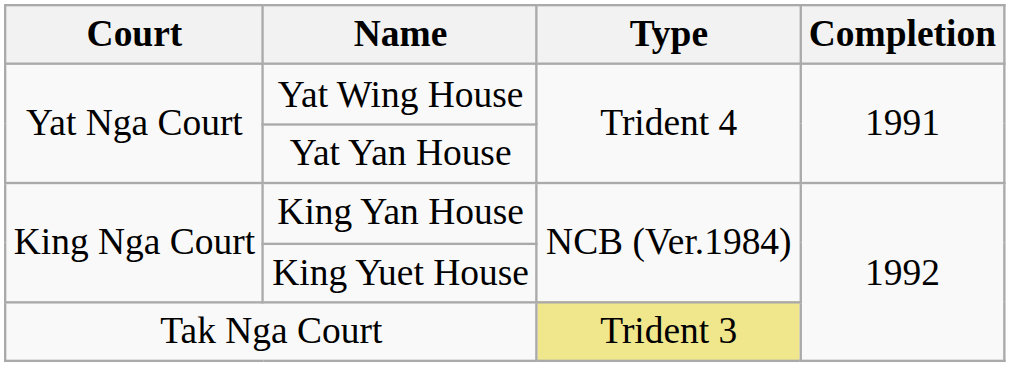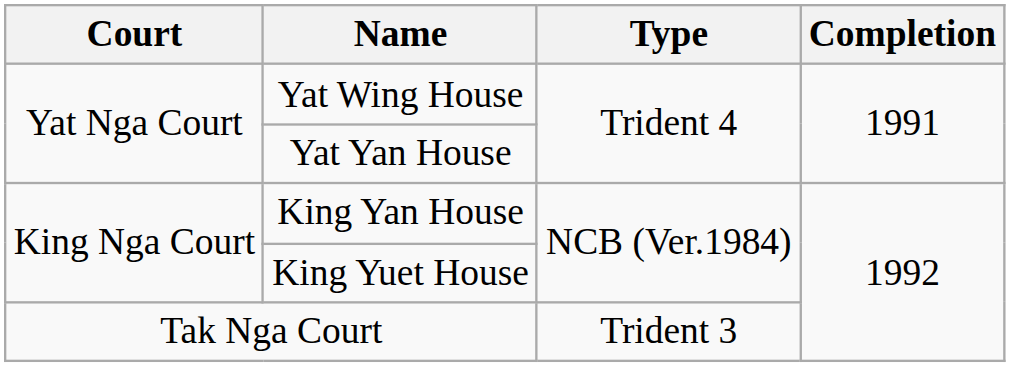(669, 331) khaki background -> (669, 331) no background
